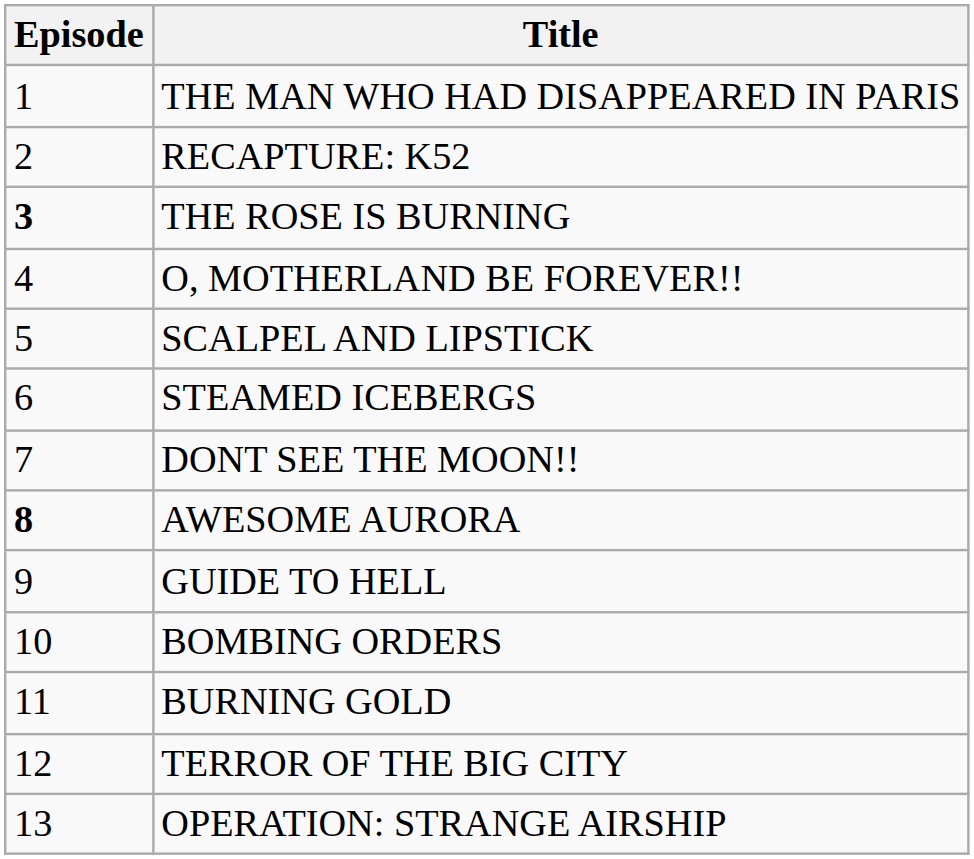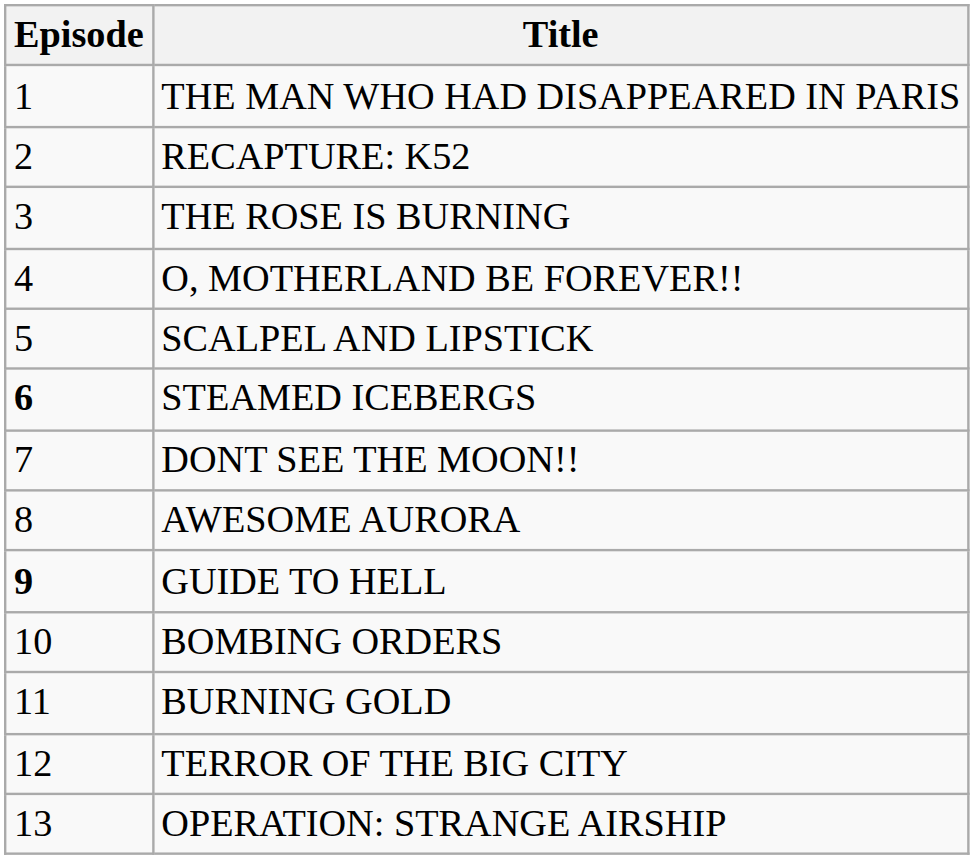(24, 216) bold -> (24, 216) normal
(24, 398) normal -> (24, 398) bold
(24, 519) bold -> (24, 519) normal
(24, 580) normal -> (24, 580) bold
